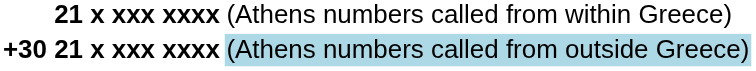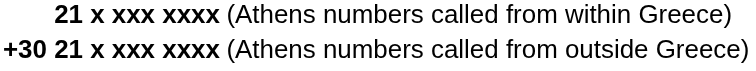(488, 49) lightblue background -> (488, 49) no background
